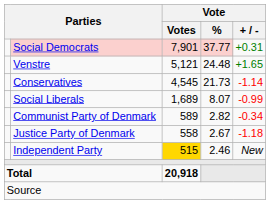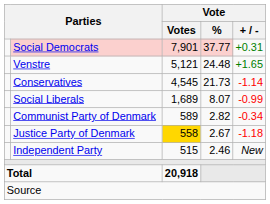(189, 133) no background -> (189, 133) gold background
(189, 151) gold background -> (189, 151) no background
